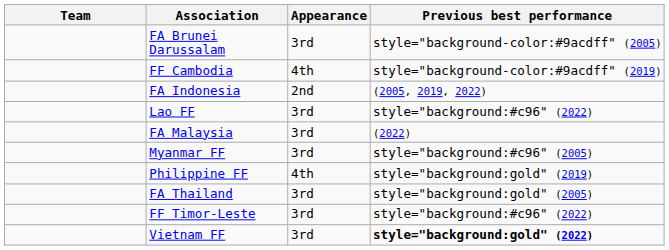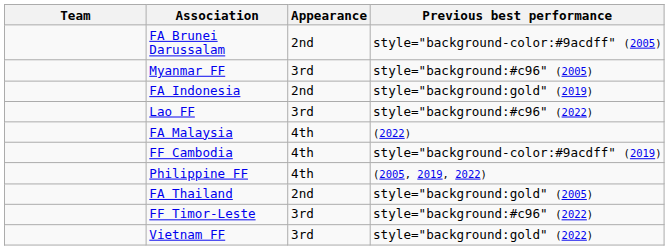(302, 43) 3rd -> (302, 43) 2nd
rows swapped: (191, 70) <-> (187, 153)
(430, 92) (2005, 2019, 2022) -> (483, 91) style="background:gold" (2019)
(302, 132) 3rd -> (302, 132) 4th
(483, 173) style="background:gold" (2019) -> (430, 174) (2005, 2019, 2022)
(302, 194) 3rd -> (302, 194) 2nd
(483, 235) bold -> (483, 235) normal
